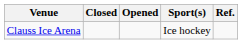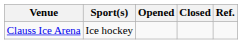columns swapped: (187, 13) <-> (101, 13)
